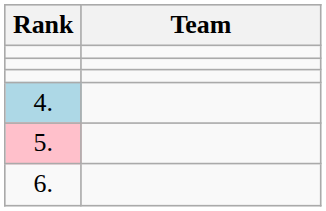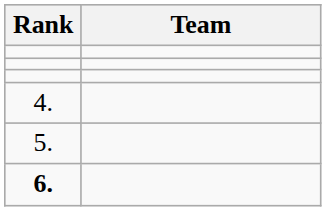(43, 102) lightblue background -> (43, 102) no background
(43, 143) pink background -> (43, 143) no background
(43, 184) normal -> (43, 184) bold
